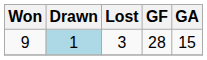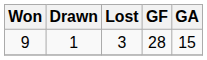(74, 42) lightblue background -> (74, 42) no background
